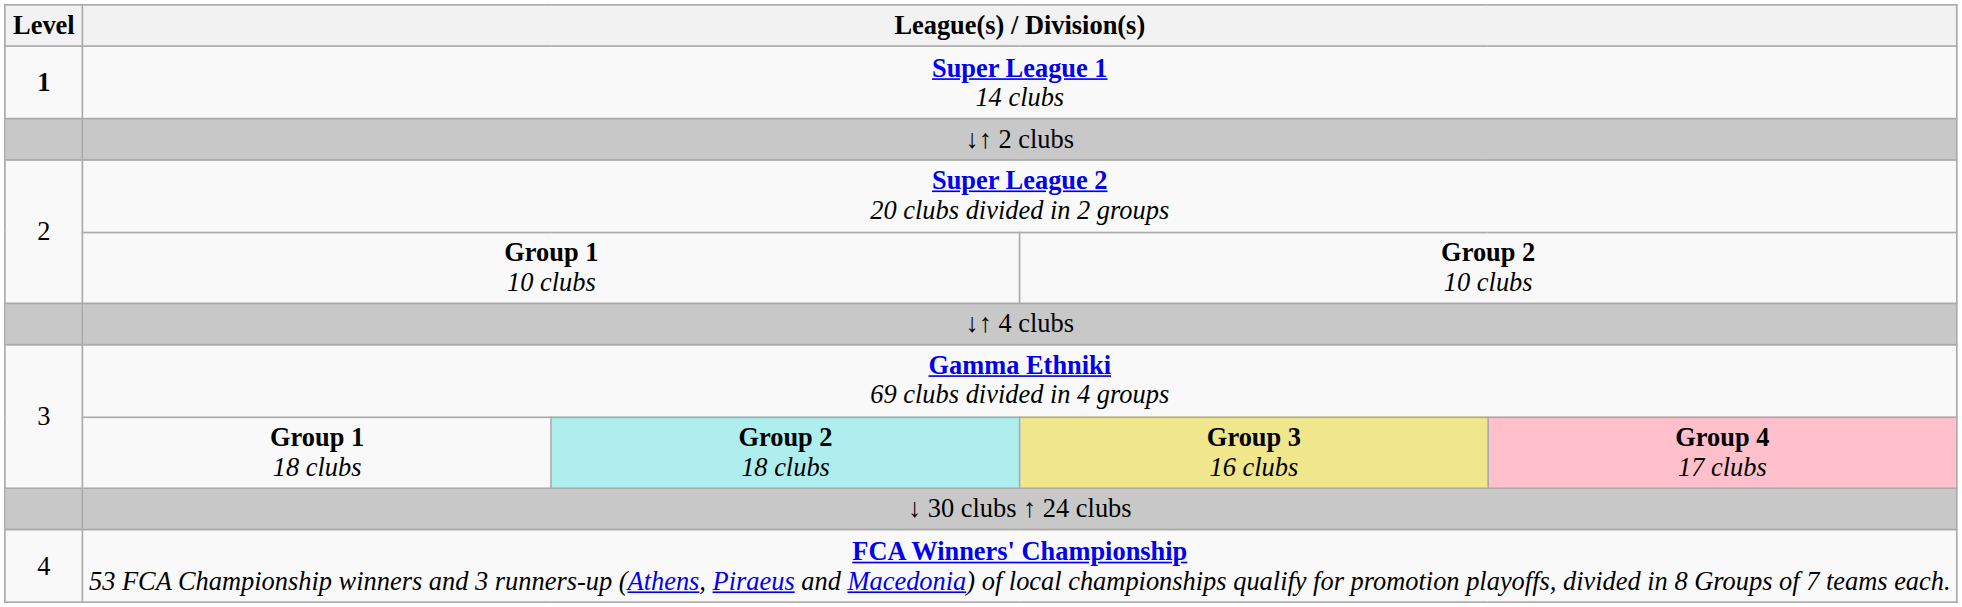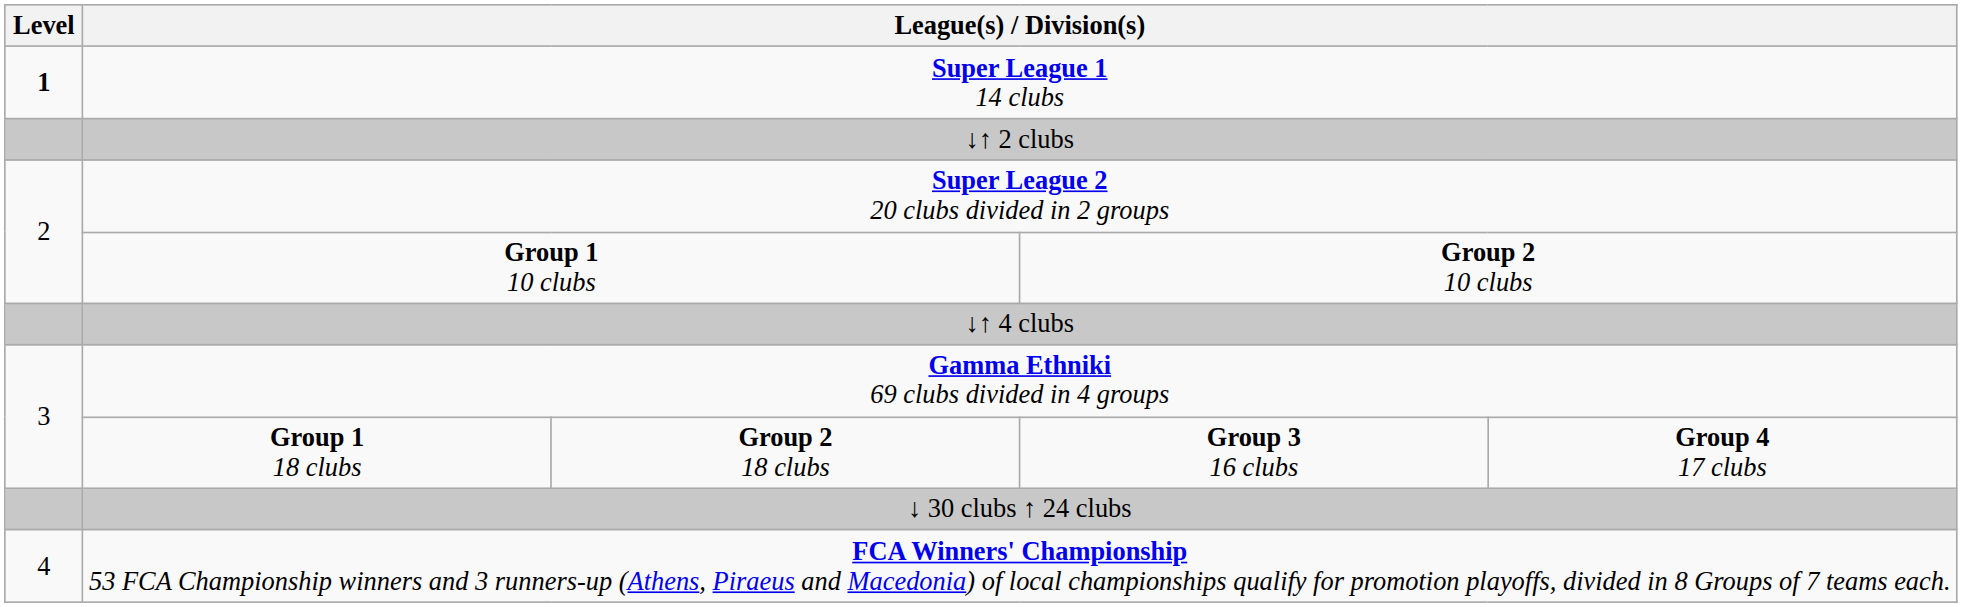(786, 452) paleturquoise background -> (786, 452) no background
(1254, 452) khaki background -> (1254, 452) no background
(1722, 452) pink background -> (1722, 452) no background
